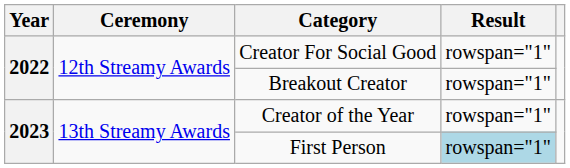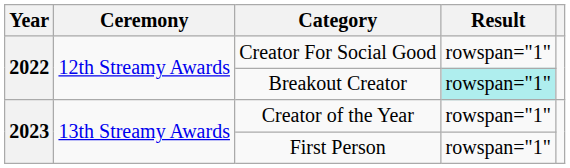(498, 83) no background -> (498, 83) paleturquoise background
(498, 147) lightblue background -> (498, 147) no background
